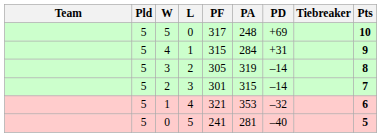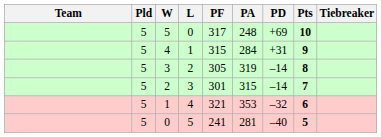columns swapped: (365, 13) <-> (323, 13)
